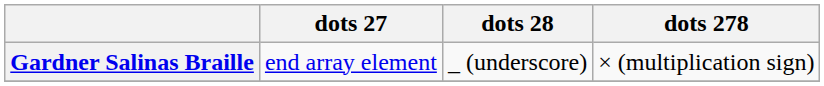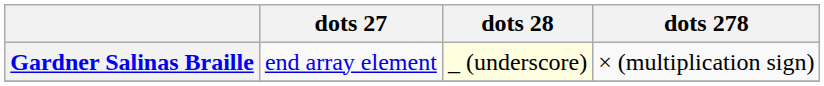(518, 61) no background -> (518, 61) lightyellow background
